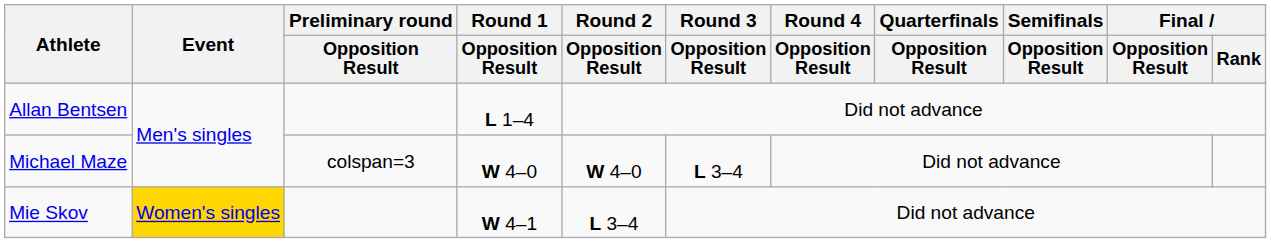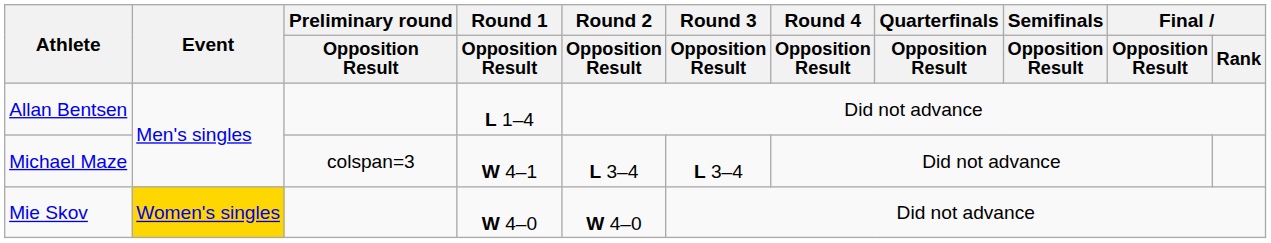(509, 172) W 4–0 -> (509, 172) W 4–1
(614, 172) W 4–0 -> (614, 172) L 3–4
(509, 223) W 4–1 -> (509, 223) W 4–0
(614, 223) L 3–4 -> (614, 223) W 4–0
